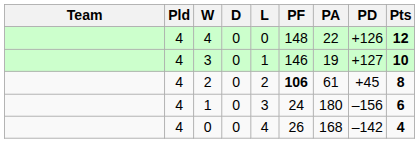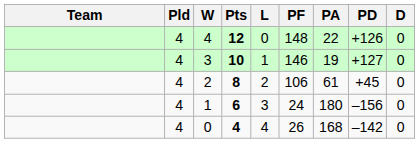columns swapped: (236, 15) <-> (401, 15)
(296, 82) bold -> (296, 82) normal
